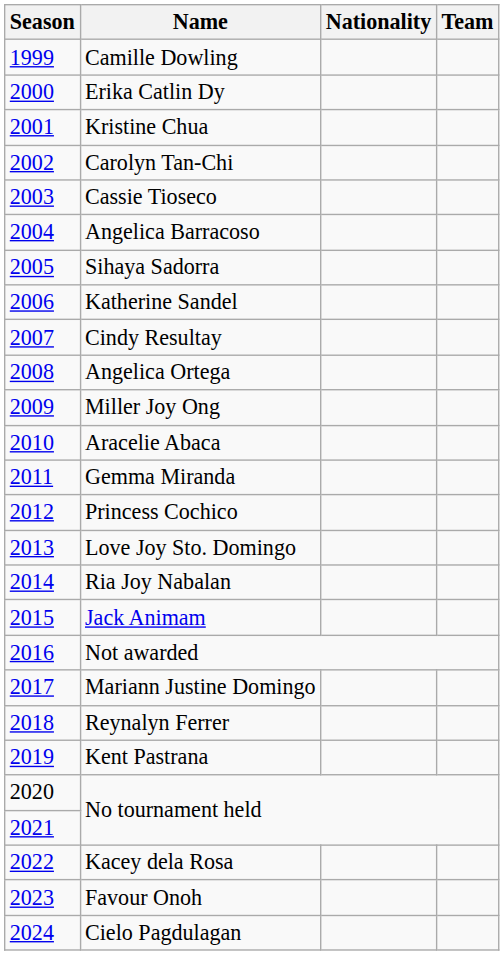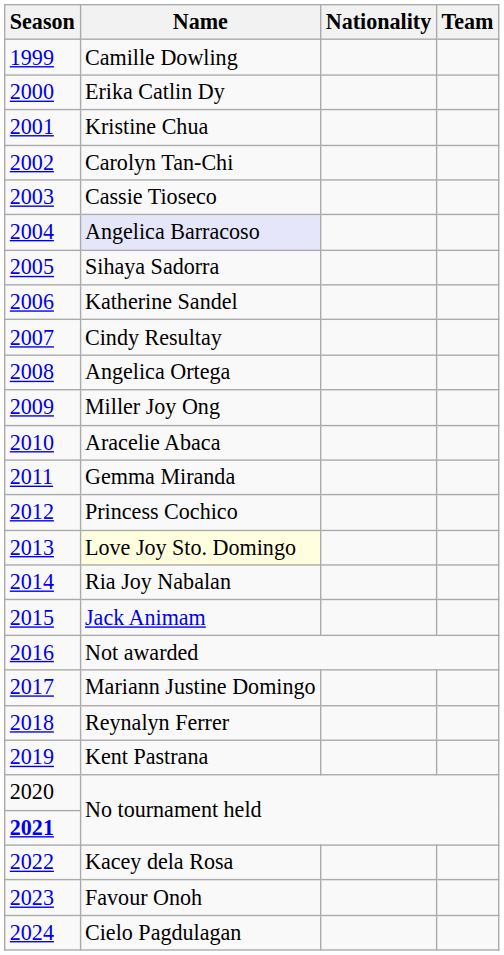(172, 232) no background -> (172, 232) lavender background
(190, 547) no background -> (190, 547) lightyellow background
(32, 827) normal -> (32, 827) bold
